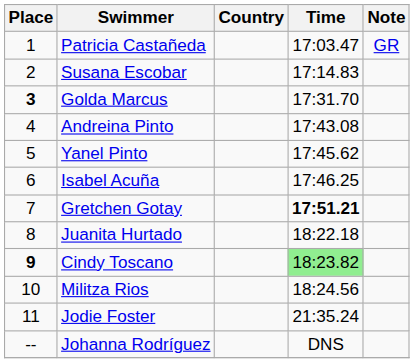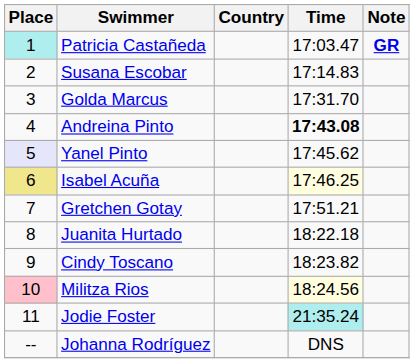(31, 45) no background -> (31, 45) paleturquoise background
(386, 45) normal -> (386, 45) bold
(31, 99) bold -> (31, 99) normal
(326, 126) normal -> (326, 126) bold
(31, 153) no background -> (31, 153) lavender background
(31, 180) no background -> (31, 180) khaki background
(326, 180) no background -> (326, 180) lightyellow background
(326, 208) bold -> (326, 208) normal
(31, 262) bold -> (31, 262) normal
(326, 262) lightgreen background -> (326, 262) no background
(31, 289) no background -> (31, 289) pink background
(326, 289) no background -> (326, 289) lightyellow background
(326, 316) no background -> (326, 316) paleturquoise background
